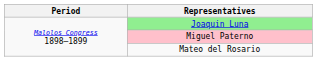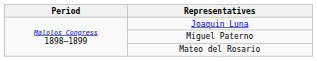(220, 24) lightgreen background -> (220, 24) no background
(220, 37) pink background -> (220, 37) no background
